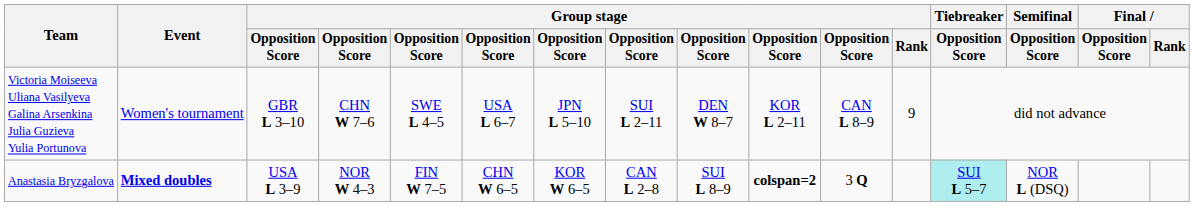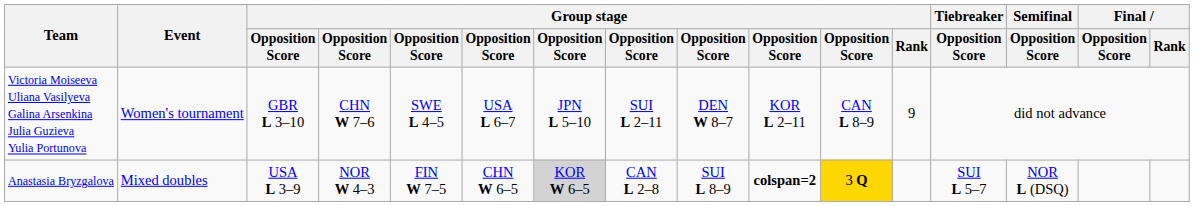(166, 180) bold -> (164, 180) normal
(570, 180) no background -> (570, 180) lightgrey background
(857, 180) no background -> (857, 180) gold background
(969, 180) paleturquoise background -> (969, 180) no background
